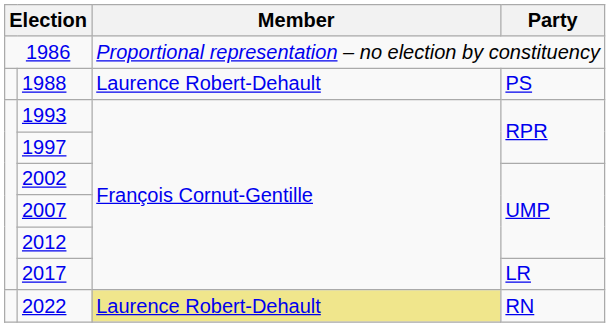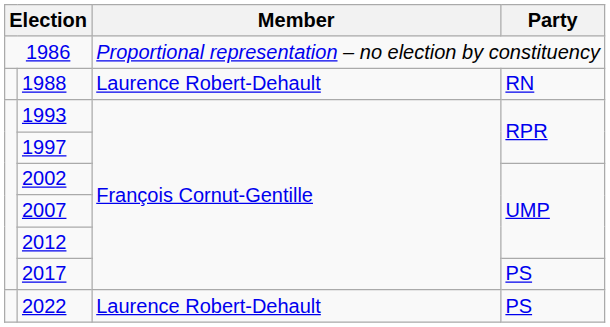(519, 83) PS -> (520, 83) RN
(518, 274) LR -> (519, 274) PS
(209, 305) khaki background -> (209, 305) no background
(520, 305) RN -> (519, 305) PS
